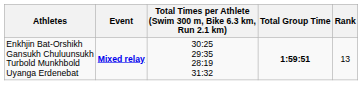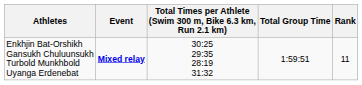(295, 59) bold -> (295, 59) normal
(345, 59) 13 -> (345, 59) 11
